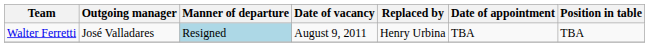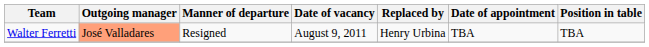(118, 32) no background -> (118, 32) lightsalmon background
(204, 32) lightblue background -> (204, 32) no background
